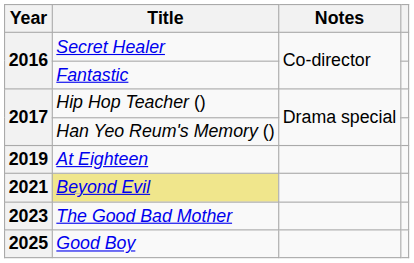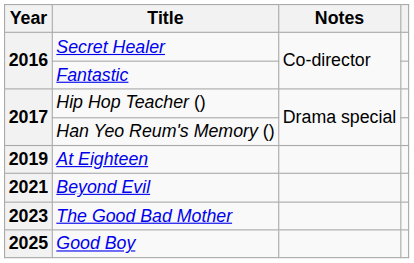(103, 187) khaki background -> (103, 187) no background
